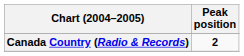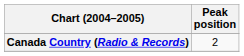(215, 42) bold -> (215, 42) normal
